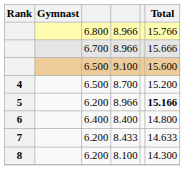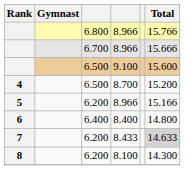(162, 102) bold -> (162, 102) normal
(162, 138) no background -> (162, 138) lightgrey background
